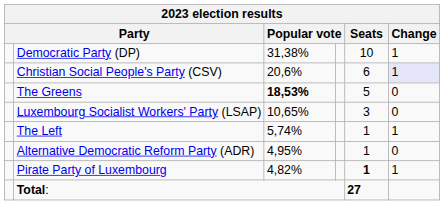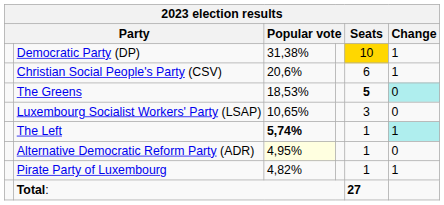(366, 53) no background -> (366, 53) gold background
(395, 72) lavender background -> (395, 72) no background
(288, 92) bold -> (288, 92) normal
(366, 92) normal -> (366, 92) bold
(395, 92) no background -> (395, 92) paleturquoise background
(284, 131) normal -> (284, 131) bold
(395, 131) no background -> (395, 131) paleturquoise background
(284, 151) no background -> (284, 151) lightyellow background
(366, 170) bold -> (366, 170) normal
